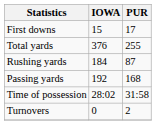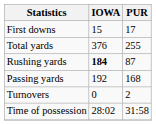(99, 62) normal -> (99, 62) bold
rows swapped: (28, 111) <-> (47, 95)
